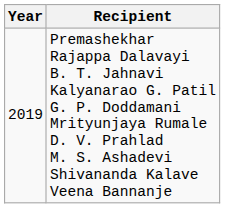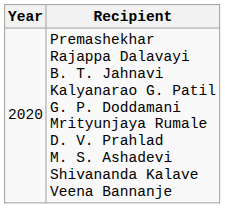(26, 116) 2019 -> (26, 116) 2020
